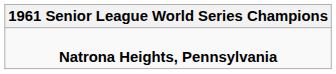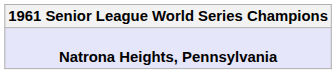(168, 56) no background -> (168, 56) lavender background
